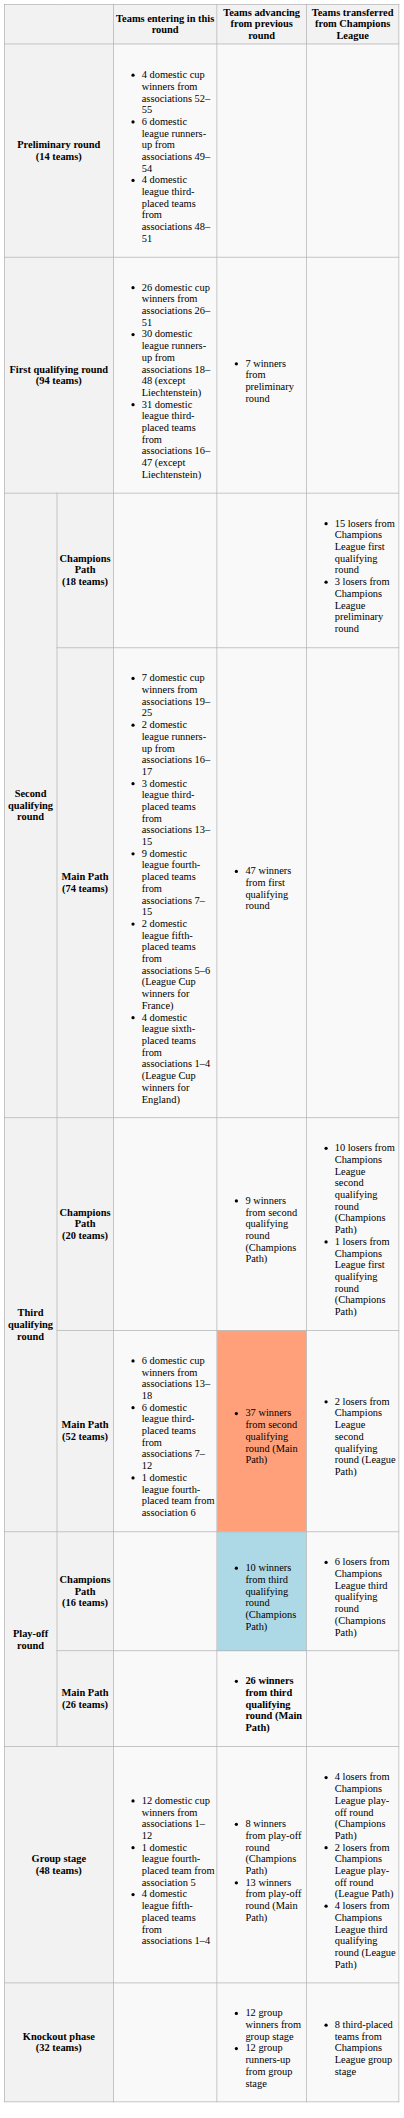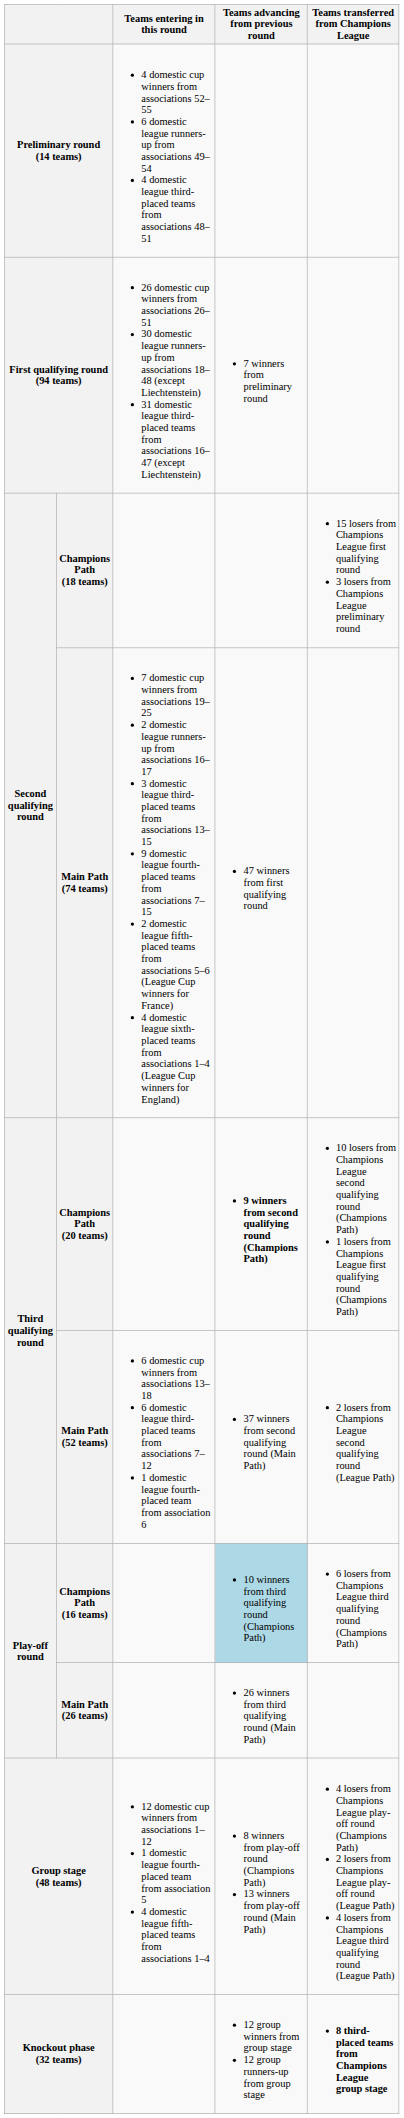(262, 1230) normal -> (261, 1230) bold
(262, 1437) lightsalmon background -> (261, 1443) no background
(262, 1705) bold -> (261, 1716) normal
(353, 2048) normal -> (353, 2060) bold
